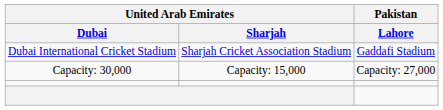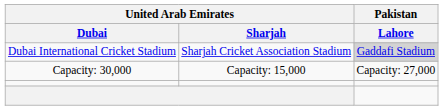(396, 52) no background -> (396, 52) lightgrey background
